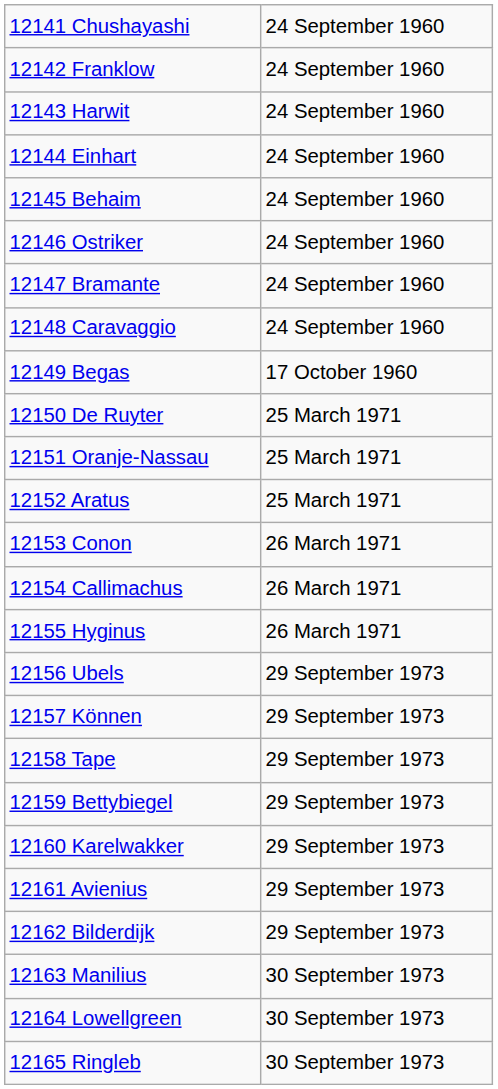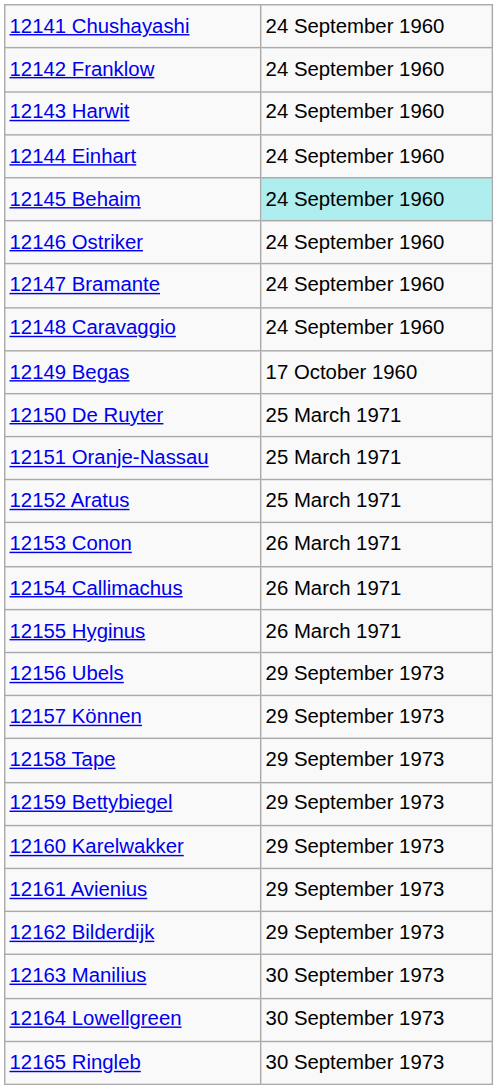(355, 198) no background -> (355, 198) paleturquoise background
